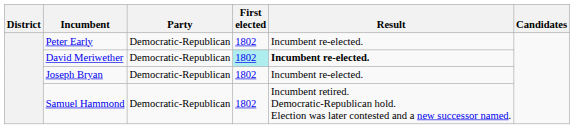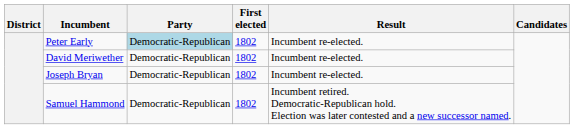(180, 41) no background -> (180, 41) lightblue background
(246, 58) paleturquoise background -> (246, 58) no background
(320, 58) bold -> (317, 58) normal
